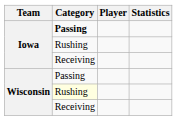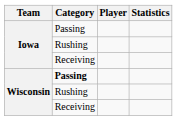(71, 29) bold -> (70, 29) normal
(70, 76) normal -> (71, 76) bold
(71, 91) lightyellow background -> (71, 91) no background
